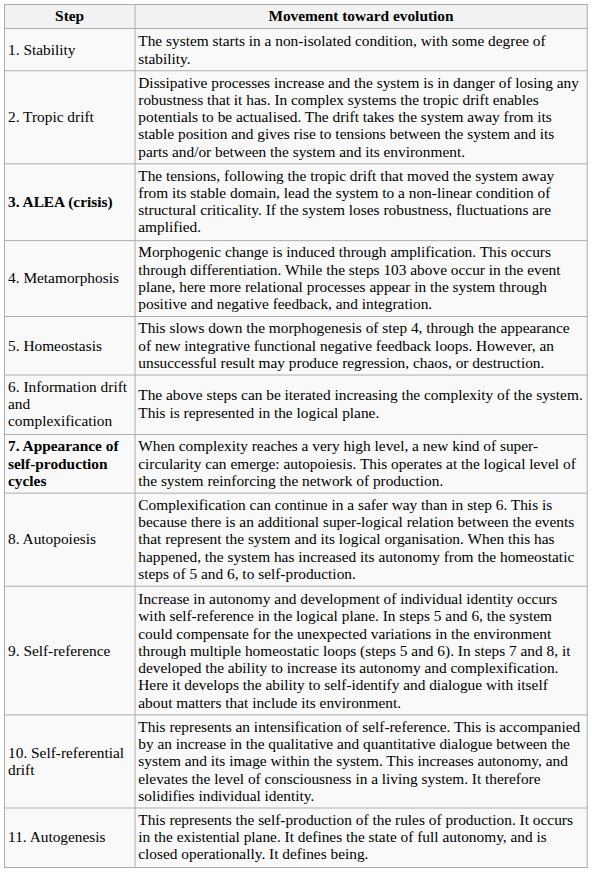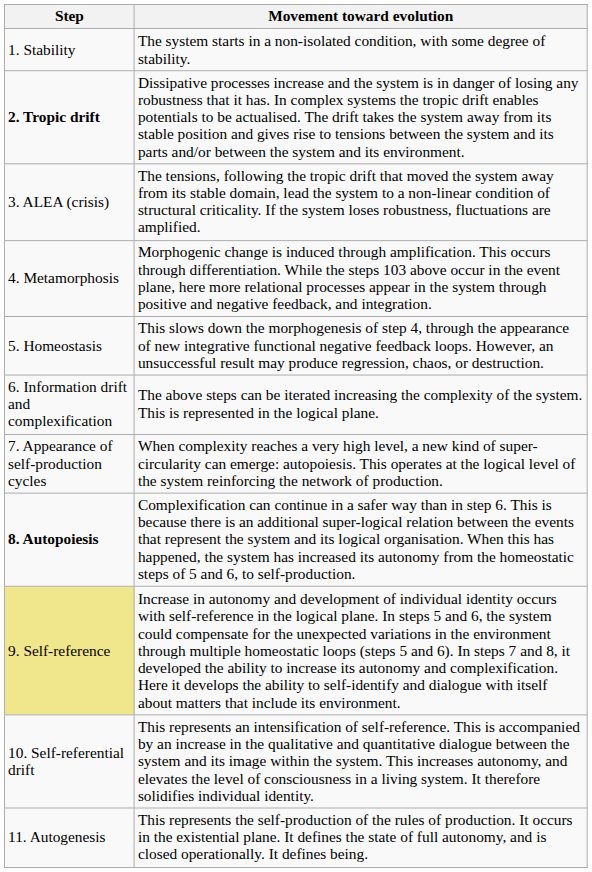(51, 117) normal -> (54, 117) bold
(60, 202) bold -> (59, 202) normal
(63, 463) bold -> (60, 463) normal
(52, 539) normal -> (53, 539) bold
(59, 650) no background -> (59, 650) khaki background
